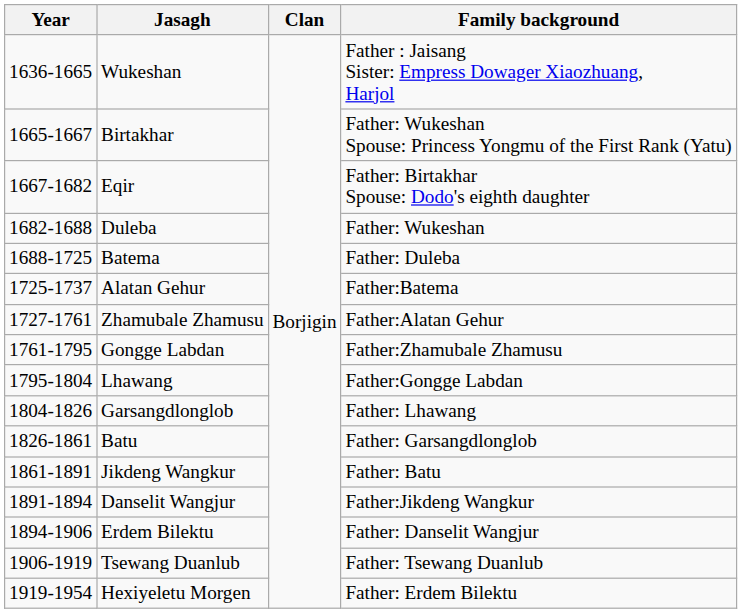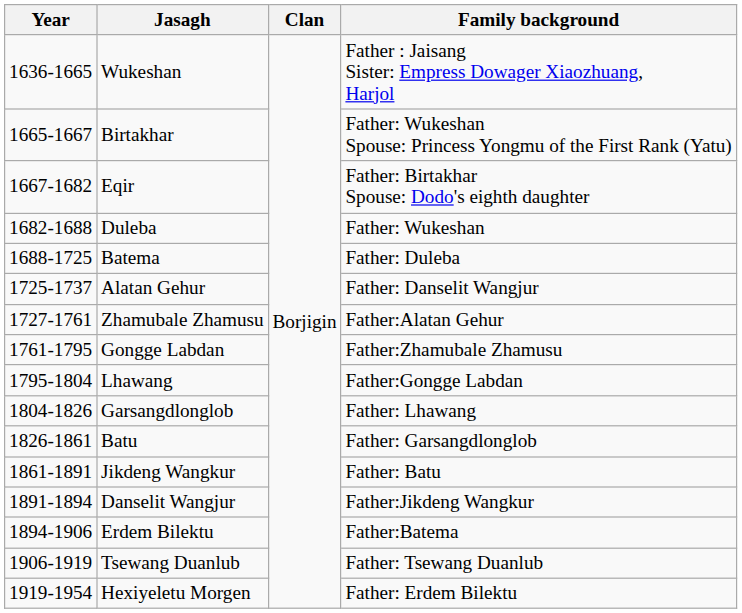(402, 288) Father:Batema -> (442, 288) Father: Danselit Wangjur
(442, 532) Father: Danselit Wangjur -> (402, 532) Father:Batema
